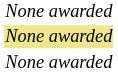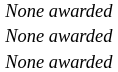(59, 36) khaki background -> (59, 36) no background
